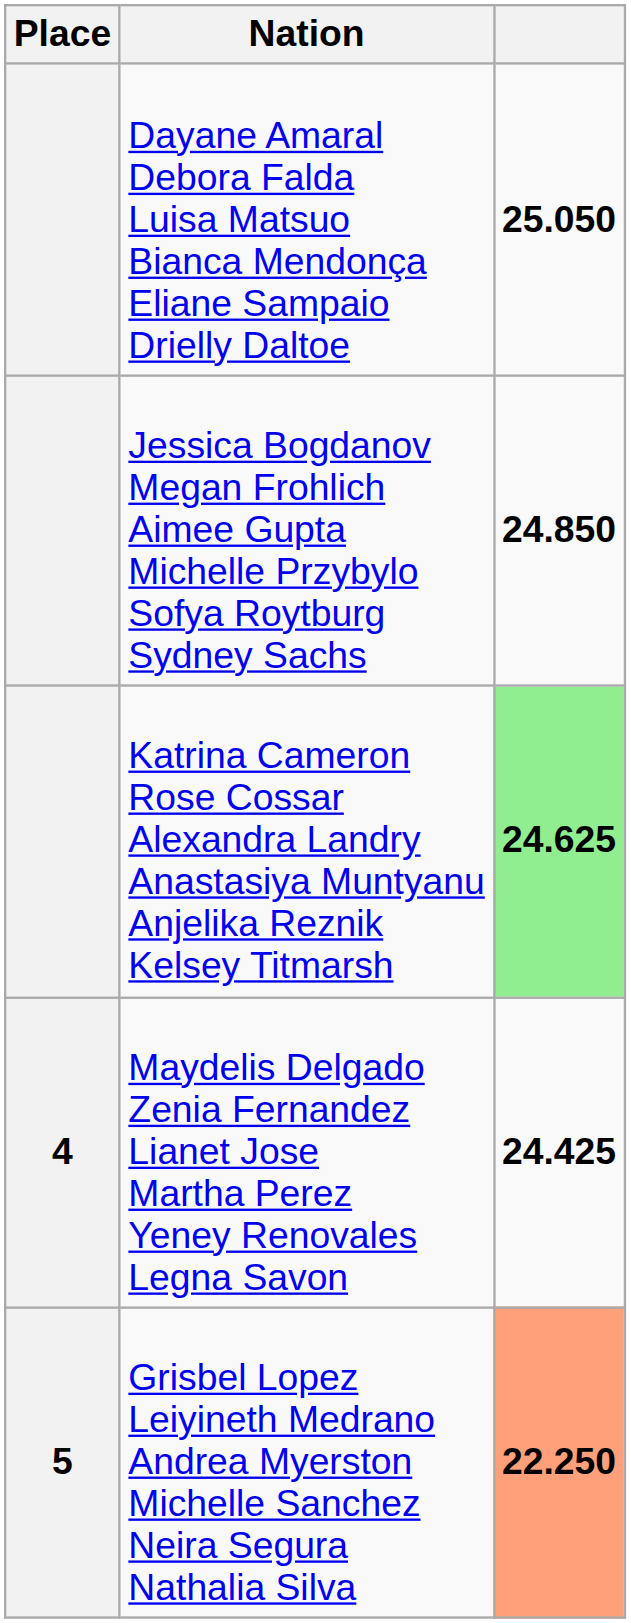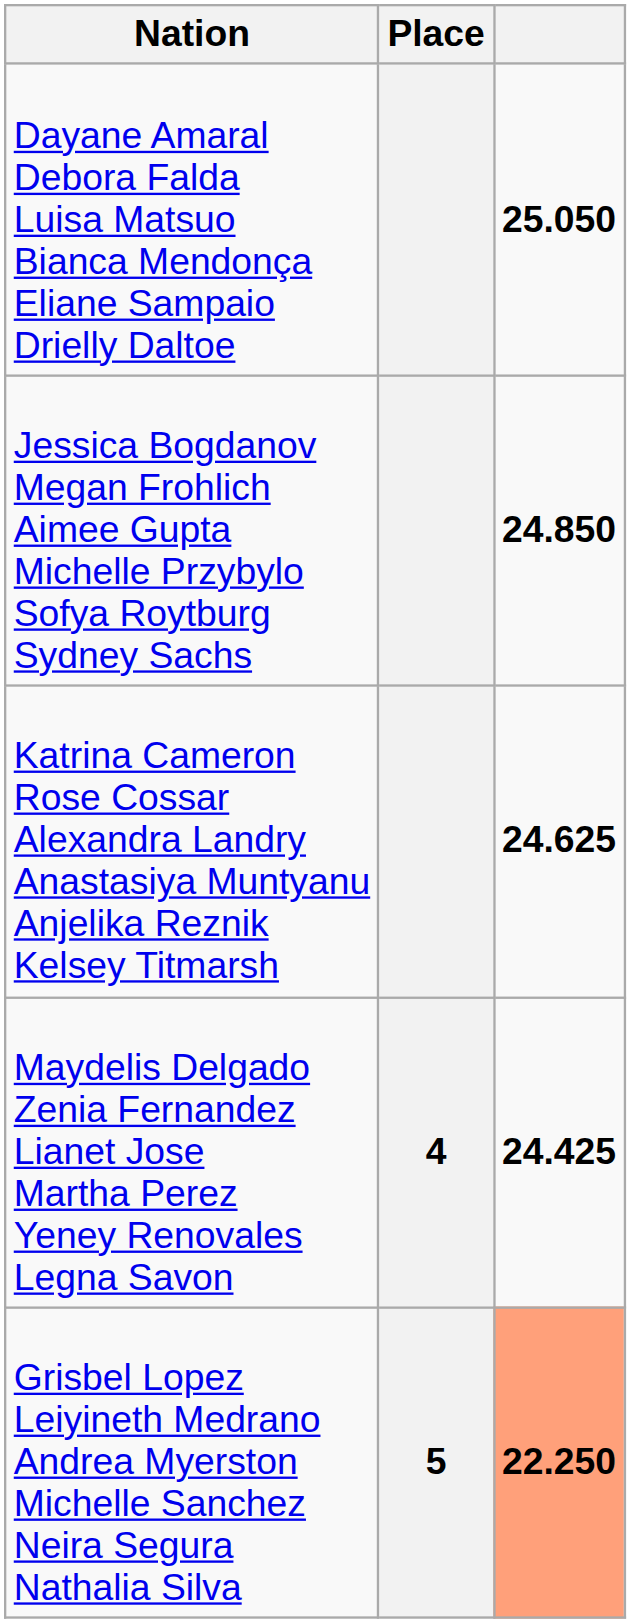columns swapped: (62, 34) <-> (307, 34)
(559, 840) lightgreen background -> (559, 840) no background
